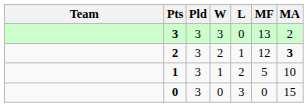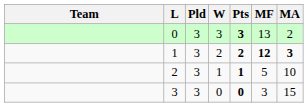columns swapped: (175, 14) <-> (241, 14)
(264, 53) normal -> (264, 53) bold
(264, 92) 0 -> (264, 92) 3
